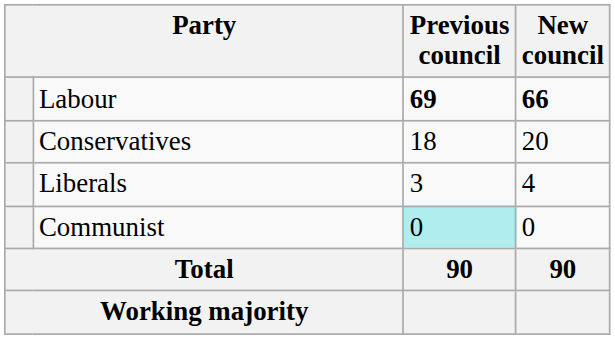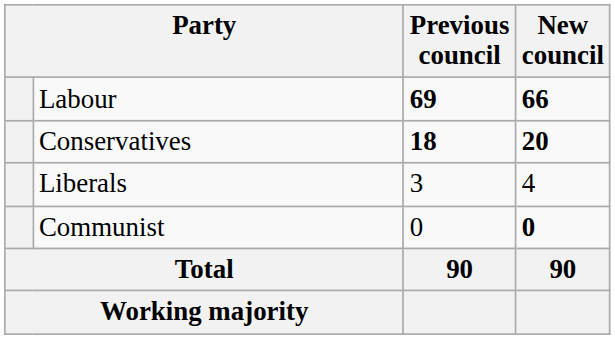(423, 141) normal -> (423, 141) bold
(535, 141) normal -> (535, 141) bold
(417, 226) paleturquoise background -> (417, 226) no background
(529, 226) normal -> (529, 226) bold
